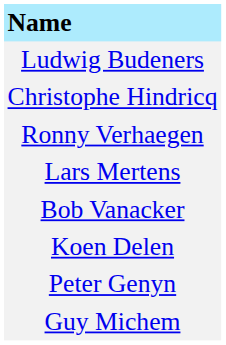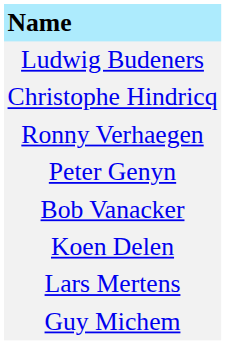(113, 171) Lars Mertens -> (113, 171) Peter Genyn
(113, 283) Peter Genyn -> (113, 283) Lars Mertens
